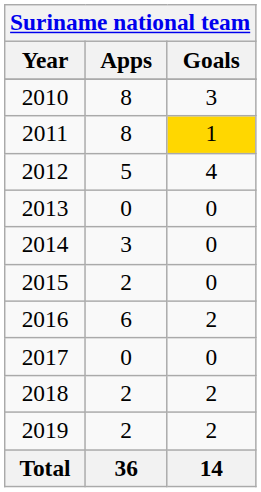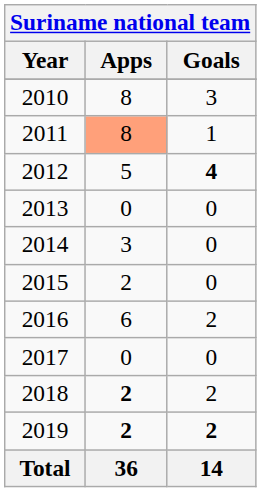(126, 134) no background -> (126, 134) lightsalmon background
(211, 134) gold background -> (211, 134) no background
(211, 171) normal -> (211, 171) bold
(126, 393) normal -> (126, 393) bold
(126, 430) normal -> (126, 430) bold
(211, 430) normal -> (211, 430) bold
